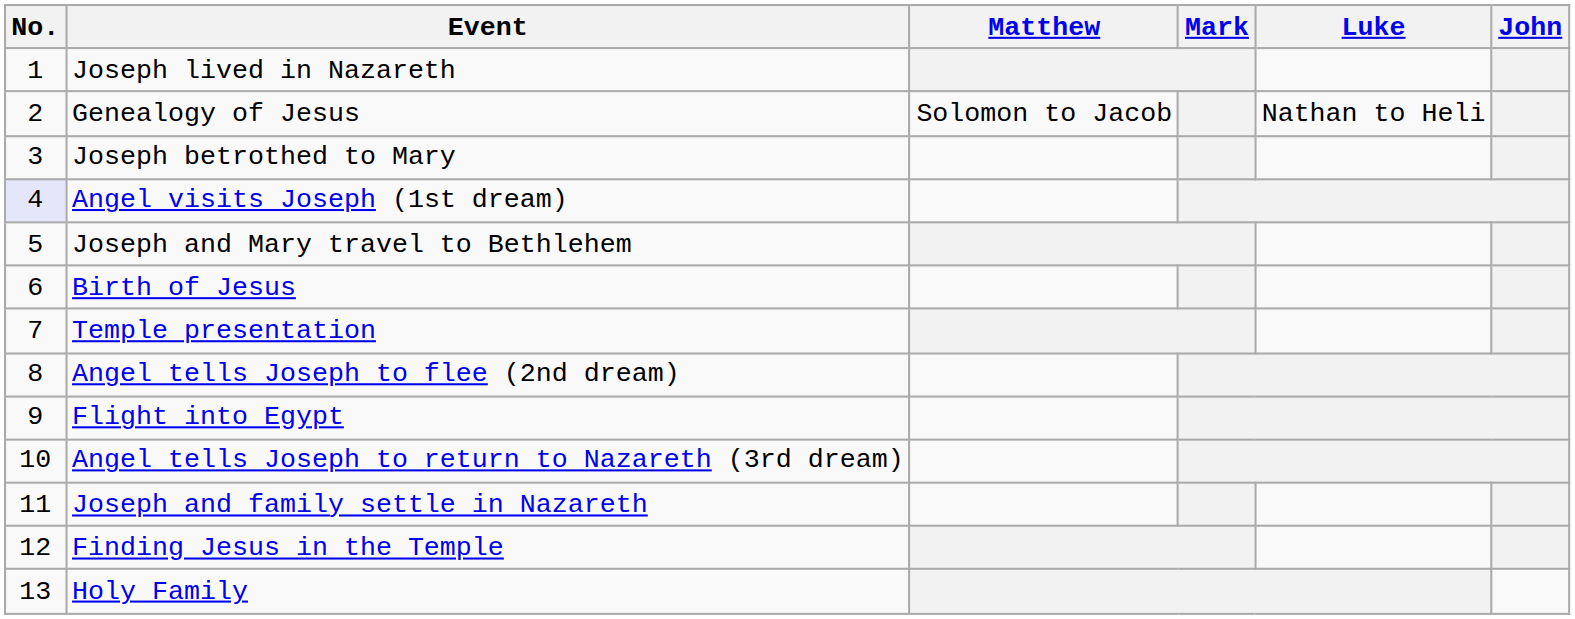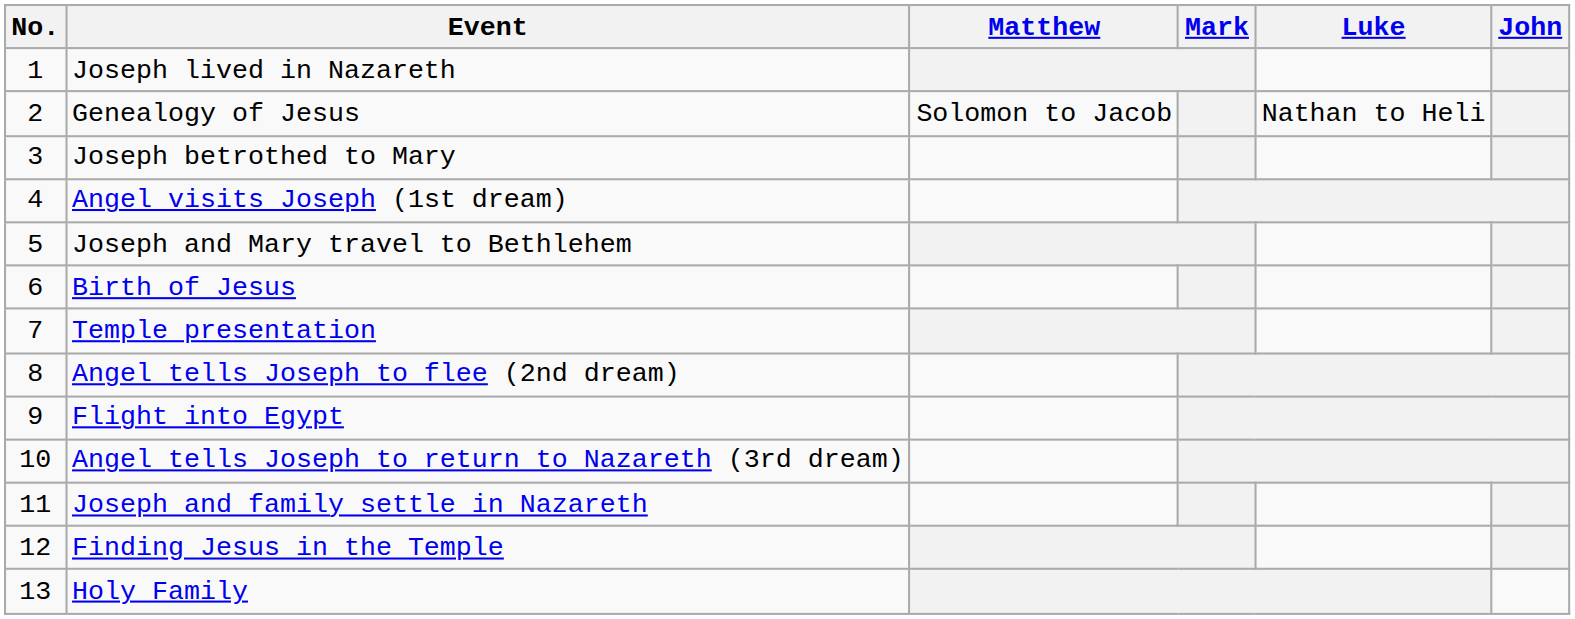(35, 200) lavender background -> (35, 200) no background
